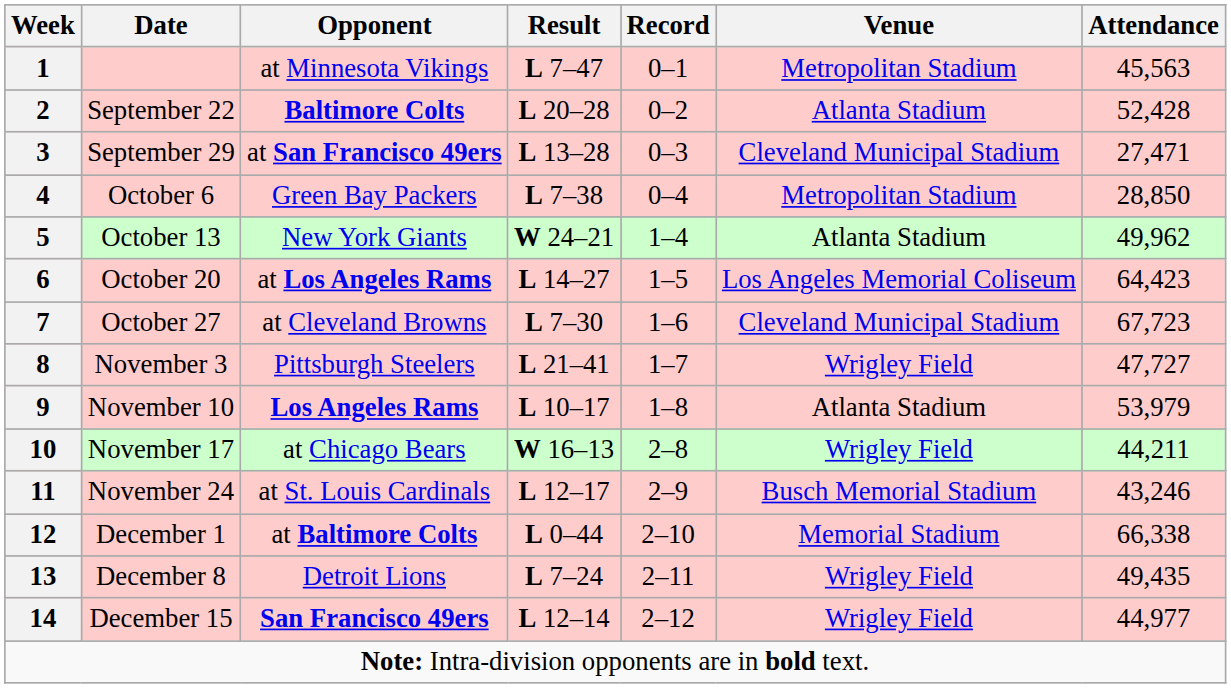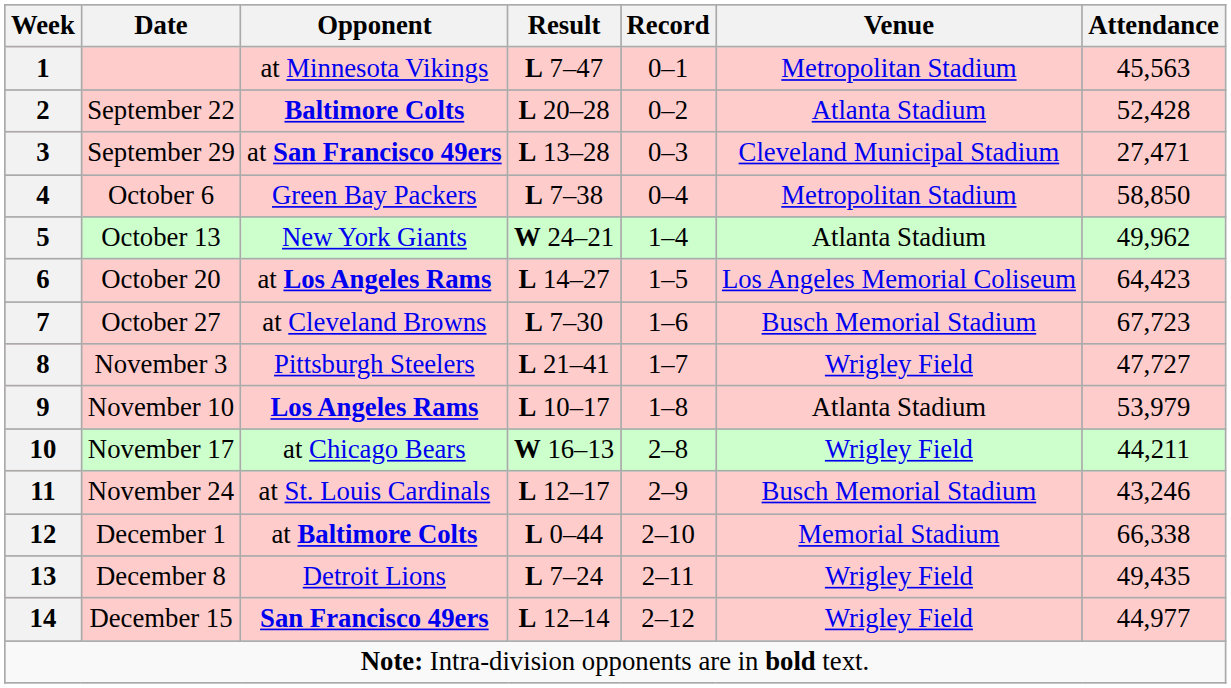(1154, 195) 28,850 -> (1154, 195) 58,850
(899, 322) Cleveland Municipal Stadium -> (899, 322) Busch Memorial Stadium
